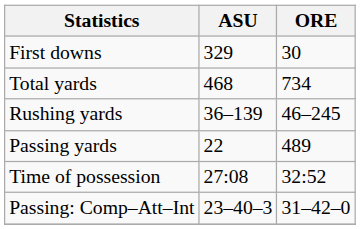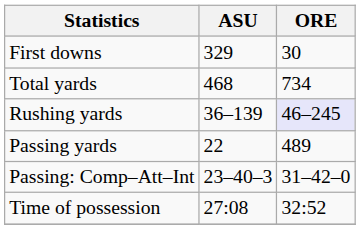(311, 114) no background -> (311, 114) lavender background
rows swapped: (102, 208) <-> (85, 176)
